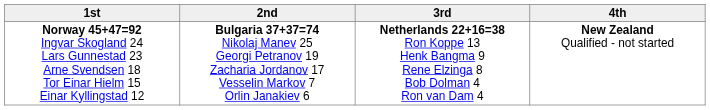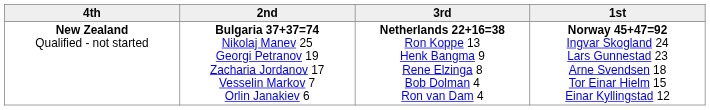columns swapped: (92, 13) <-> (618, 13)
